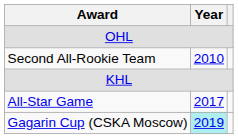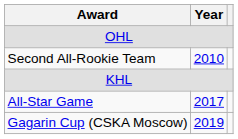(209, 123) paleturquoise background -> (209, 123) no background
